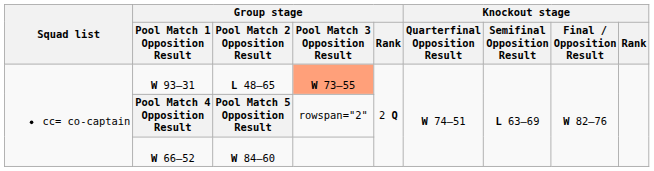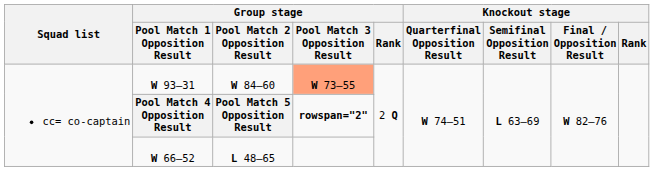(253, 85) L 48–65 -> (253, 85) W 84–60
(333, 115) normal -> (333, 115) bold
(253, 158) W 84–60 -> (253, 158) L 48–65
